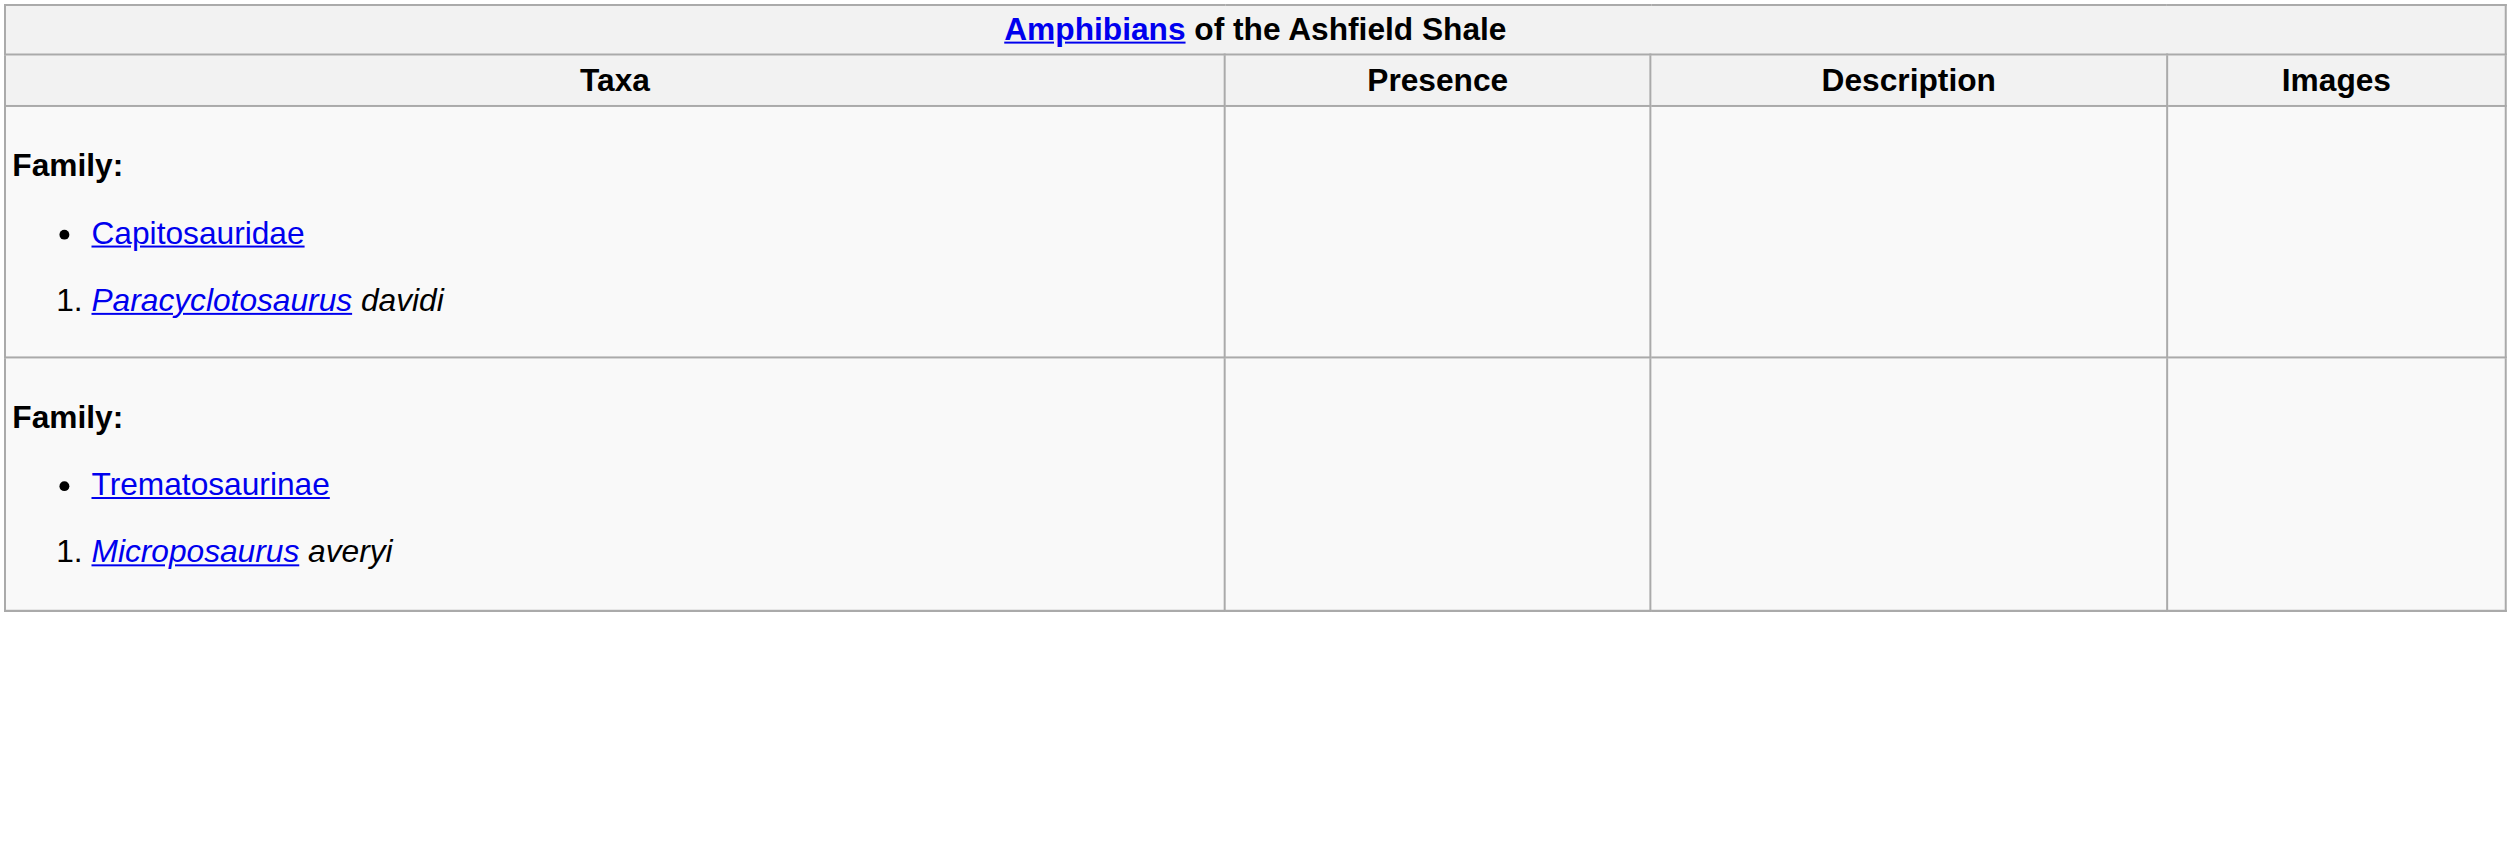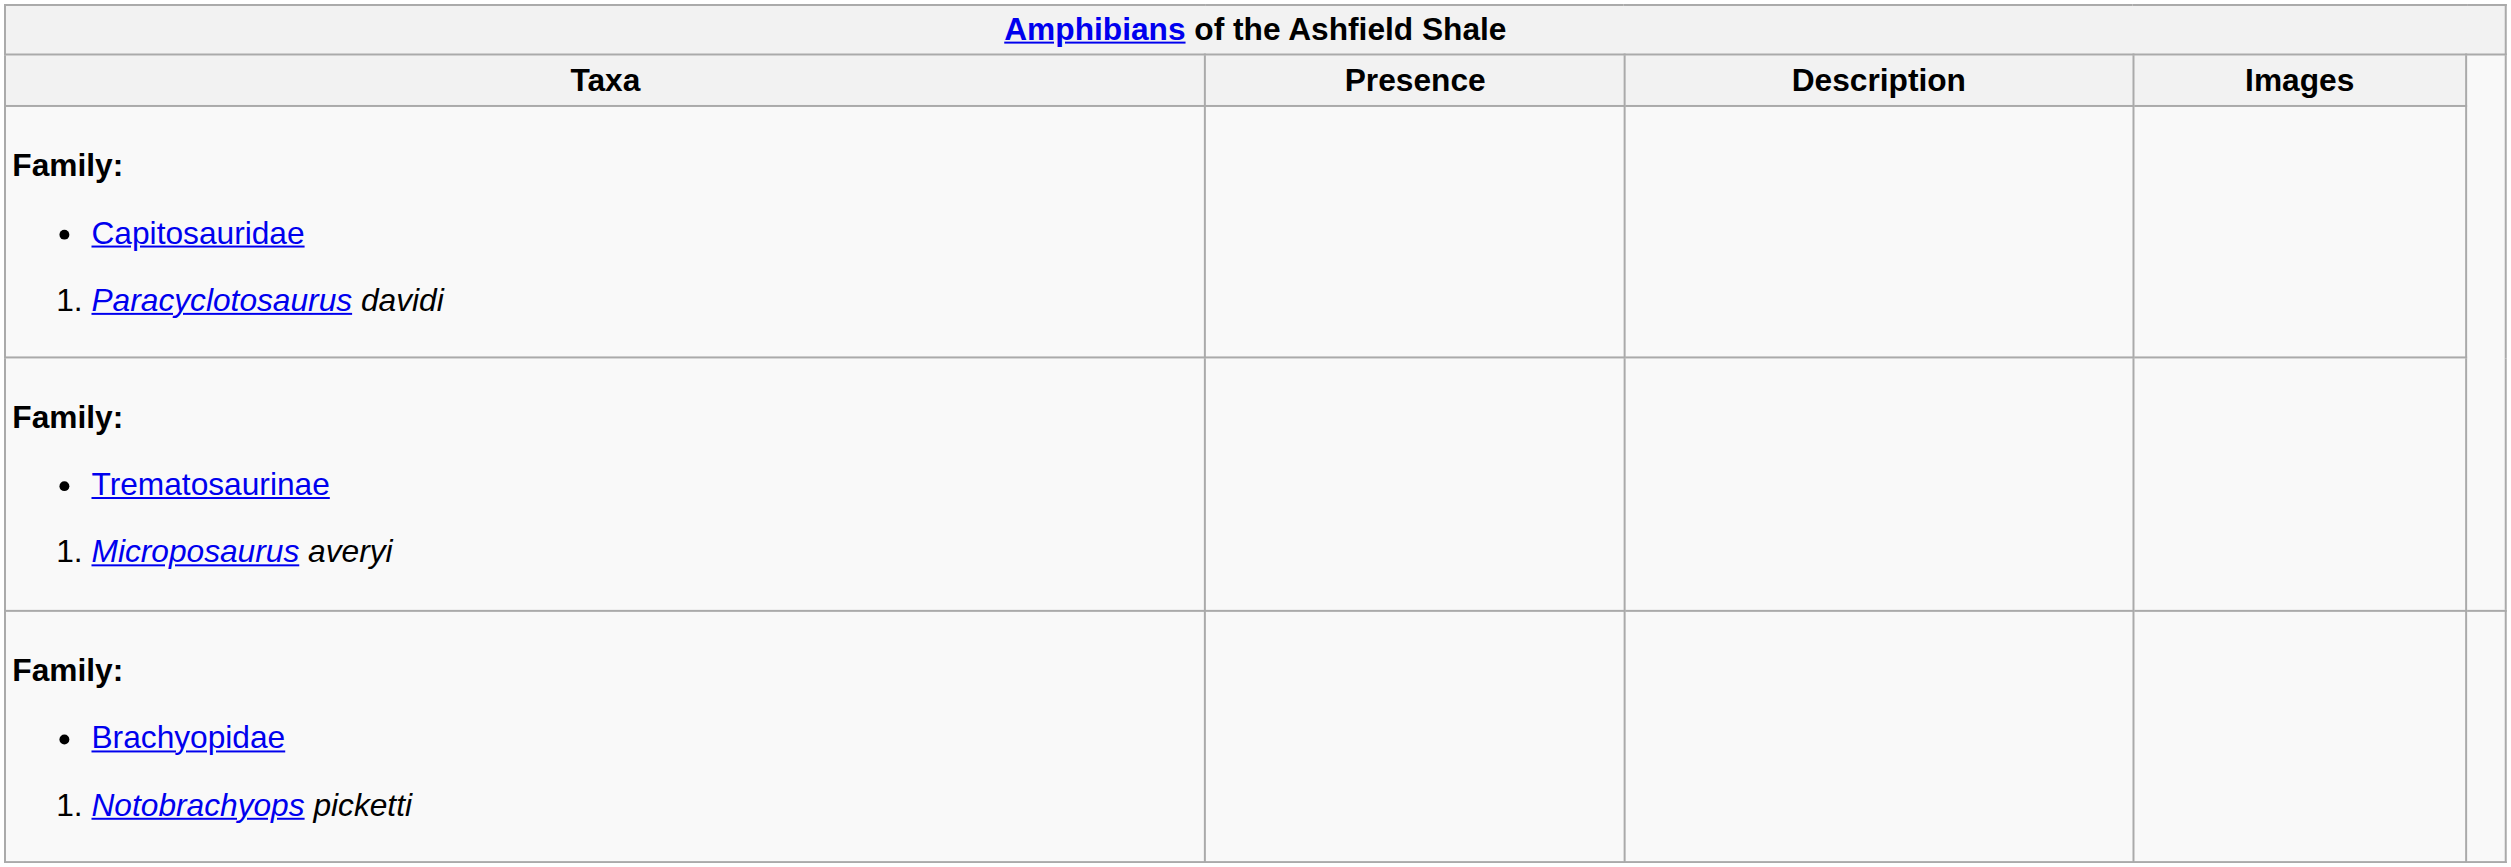+ row: (605, 738)
